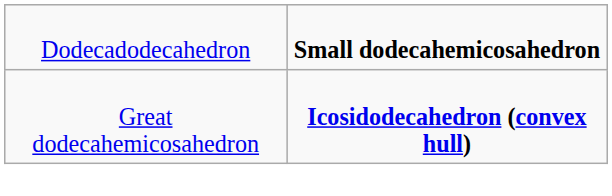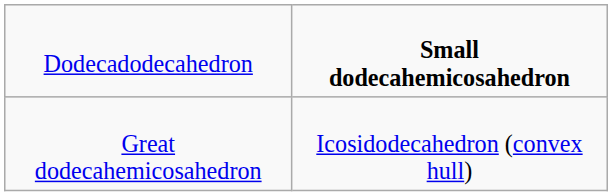(447, 129) bold -> (449, 157) normal
